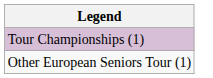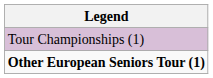(99, 62) normal -> (106, 62) bold
